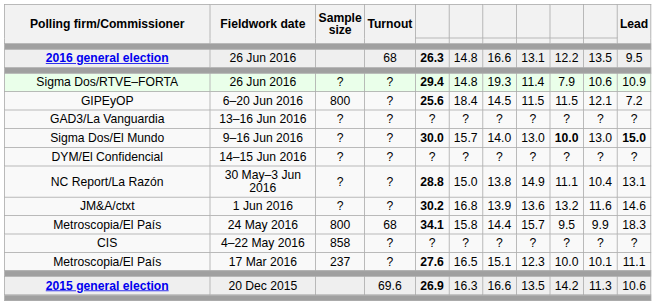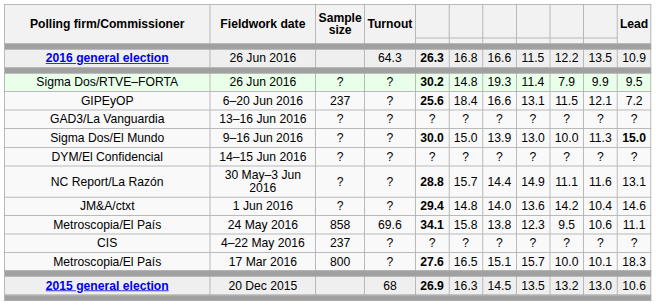(390, 58) 68 -> (390, 58) 64.3
(466, 58) 14.8 -> (466, 58) 16.8
(533, 58) 13.1 -> (533, 58) 11.5
(634, 58) 9.5 -> (634, 58) 10.9
(432, 82) 29.4 -> (432, 82) 30.2
(600, 82) 10.6 -> (600, 82) 9.9
(634, 82) 10.9 -> (634, 82) 9.5
(340, 101) 800 -> (340, 101) 237
(499, 101) 14.5 -> (499, 101) 16.6
(533, 101) 11.5 -> (533, 101) 13.1
(466, 138) 15.7 -> (466, 138) 15.0
(499, 138) 14.0 -> (499, 138) 13.9
(567, 138) bold -> (567, 138) normal
(600, 138) 13.0 -> (600, 138) 11.3
(466, 181) 15.0 -> (466, 181) 15.7
(499, 181) 13.8 -> (499, 181) 14.4
(600, 181) 10.4 -> (600, 181) 11.6
(432, 206) 30.2 -> (432, 206) 29.4
(466, 206) 16.8 -> (466, 206) 14.8
(499, 206) 13.9 -> (499, 206) 14.0
(567, 206) 13.2 -> (567, 206) 14.2
(600, 206) 11.6 -> (600, 206) 10.4
(340, 224) 800 -> (340, 224) 858
(390, 224) 68 -> (390, 224) 69.6
(499, 224) 14.4 -> (499, 224) 13.8
(533, 224) 15.7 -> (533, 224) 12.3
(600, 224) 9.9 -> (600, 224) 10.6
(634, 224) 18.3 -> (634, 224) 11.1
(340, 243) 858 -> (340, 243) 237
(340, 261) 237 -> (340, 261) 800
(533, 261) 12.3 -> (533, 261) 15.7
(634, 261) 11.1 -> (634, 261) 18.3
(390, 285) 69.6 -> (390, 285) 68
(499, 285) 16.6 -> (499, 285) 14.5
(567, 285) 14.2 -> (567, 285) 13.2
(600, 285) 11.3 -> (600, 285) 13.0
